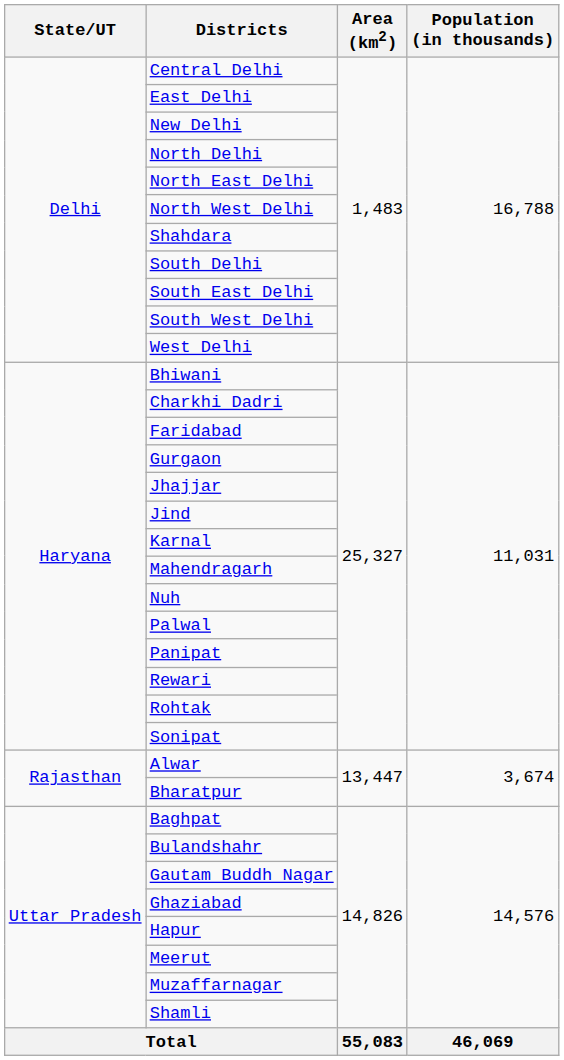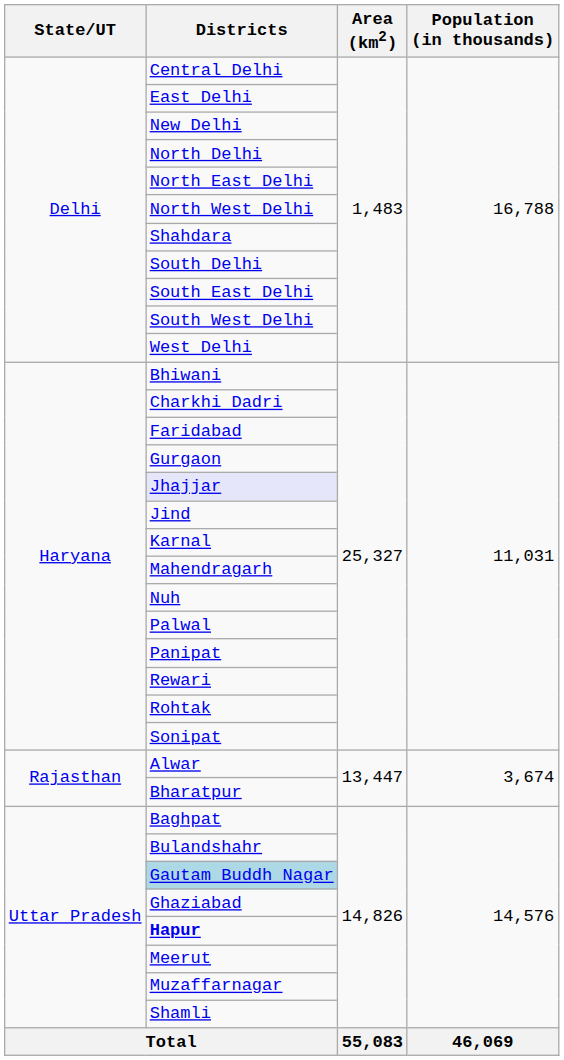(185, 487) no background -> (185, 487) lavender background
(242, 875) no background -> (242, 875) lightblue background
(175, 931) normal -> (175, 931) bold
